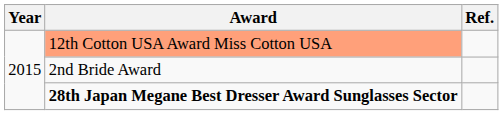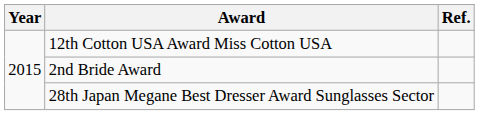(191, 43) lightsalmon background -> (191, 43) no background
(253, 95) bold -> (241, 95) normal
